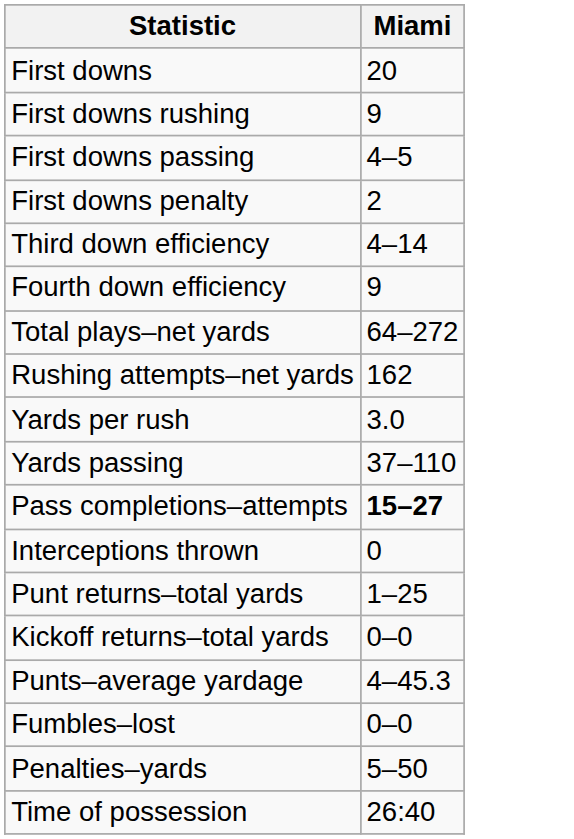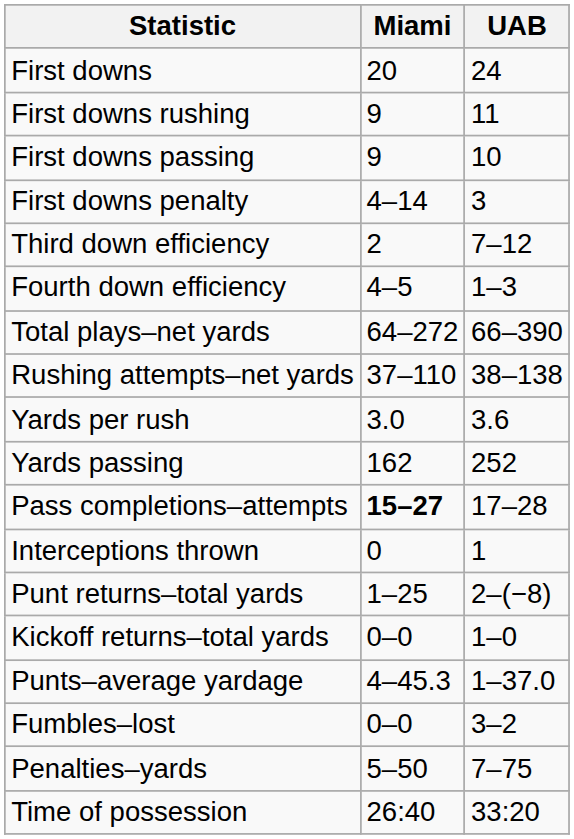+ column: (517, 26)
(390, 157) 4–5 -> (374, 157) 9
(374, 200) 2 -> (397, 200) 4–14
(397, 244) 4–14 -> (374, 244) 2
(374, 288) 9 -> (390, 288) 4–5
(390, 375) 162 -> (411, 375) 37–110
(411, 462) 37–110 -> (390, 462) 162
